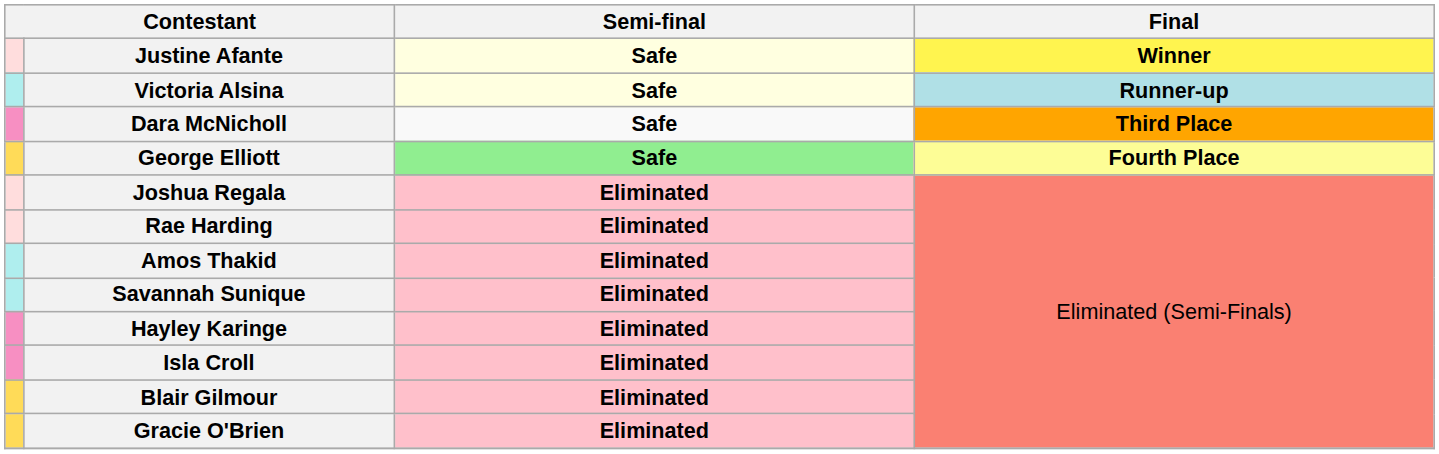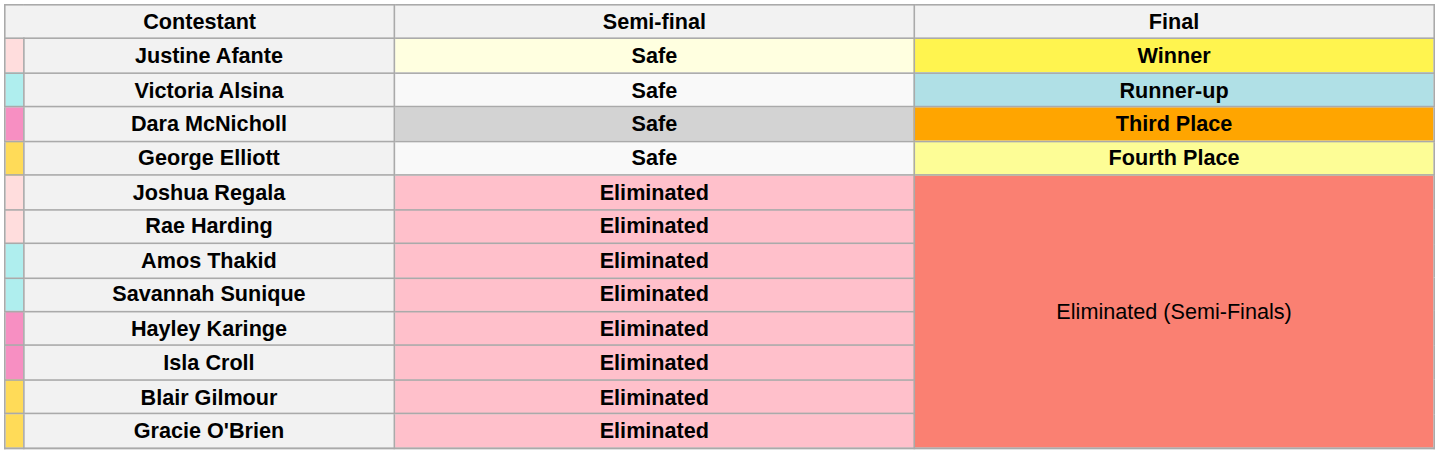(654, 90) lightyellow background -> (654, 90) no background
(654, 124) no background -> (654, 124) lightgrey background
(654, 158) lightgreen background -> (654, 158) no background
